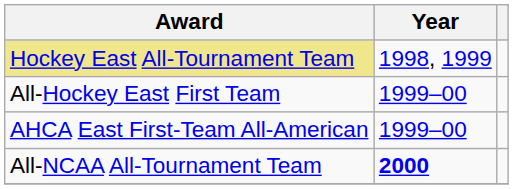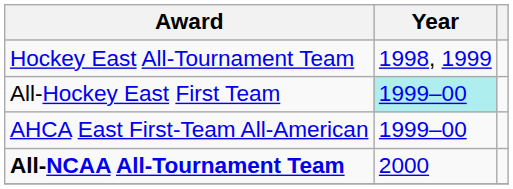(182, 58) khaki background -> (182, 58) no background
(423, 93) no background -> (423, 93) paleturquoise background
(166, 165) normal -> (177, 165) bold
(404, 165) bold -> (404, 165) normal
